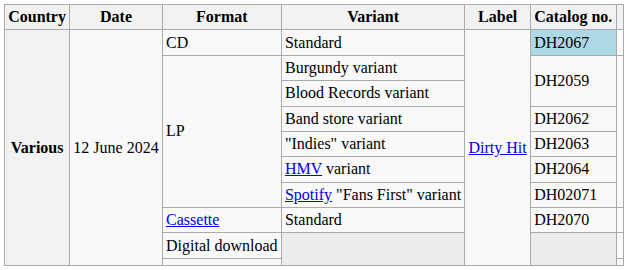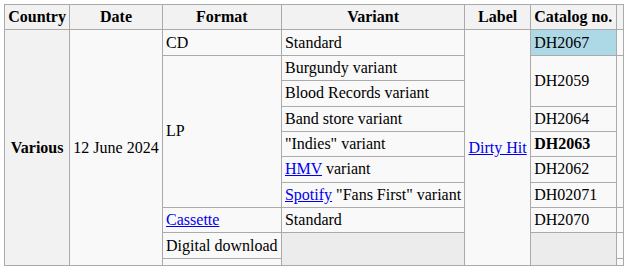(562, 118) DH2062 -> (562, 118) DH2064
(562, 144) normal -> (562, 144) bold
(562, 169) DH2064 -> (562, 169) DH2062
